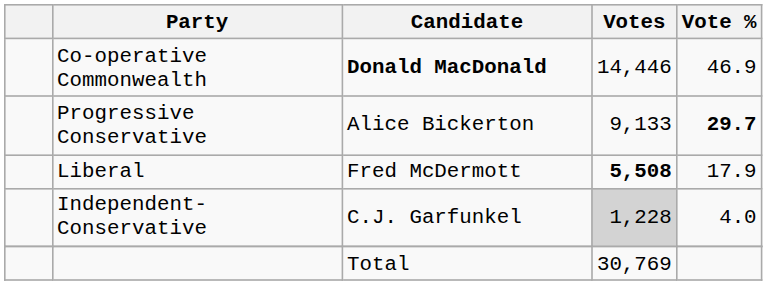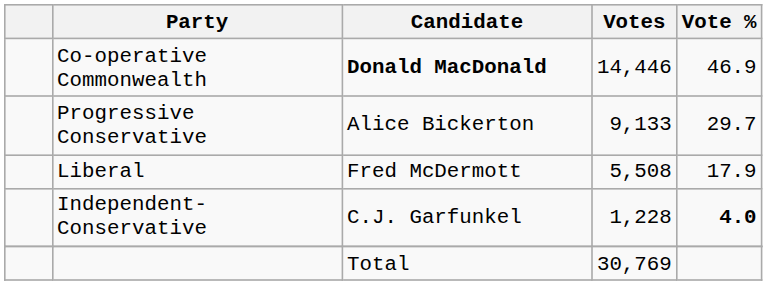(732, 126) bold -> (732, 126) normal
(641, 171) bold -> (641, 171) normal
(641, 217) lightgrey background -> (641, 217) no background
(738, 217) normal -> (738, 217) bold
